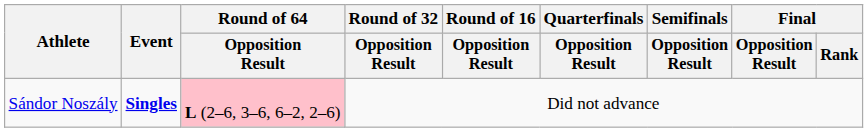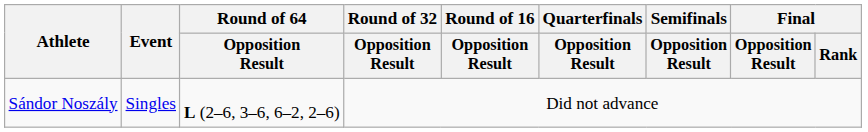(151, 103) bold -> (151, 103) normal
(263, 113) pink background -> (262, 113) no background
